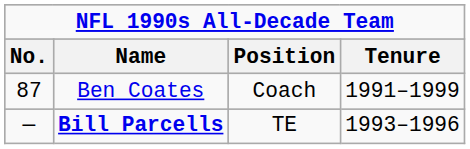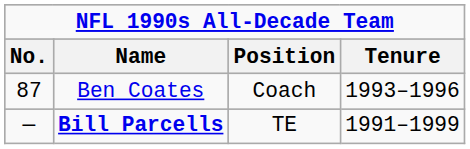(403, 91) 1991–1999 -> (403, 91) 1993–1996
(403, 126) 1993–1996 -> (403, 126) 1991–1999
